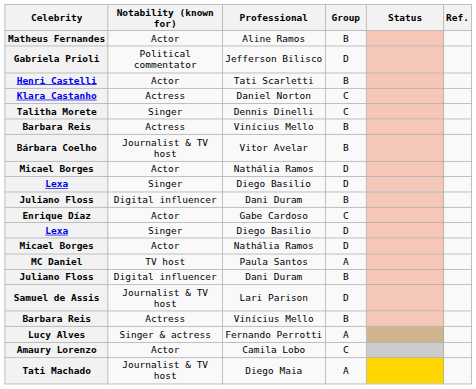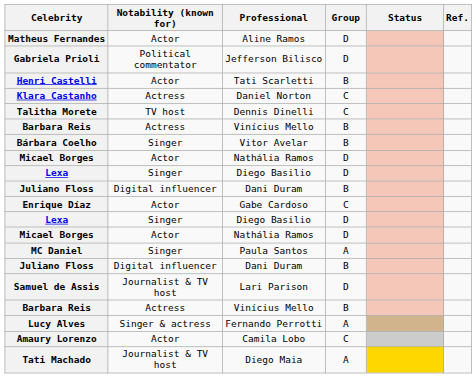(346, 39) B -> (346, 39) D
(165, 111) Singer -> (165, 111) TV host
(165, 148) Journalist & TV host -> (165, 142) Singer
(165, 261) TV host -> (165, 251) Singer
